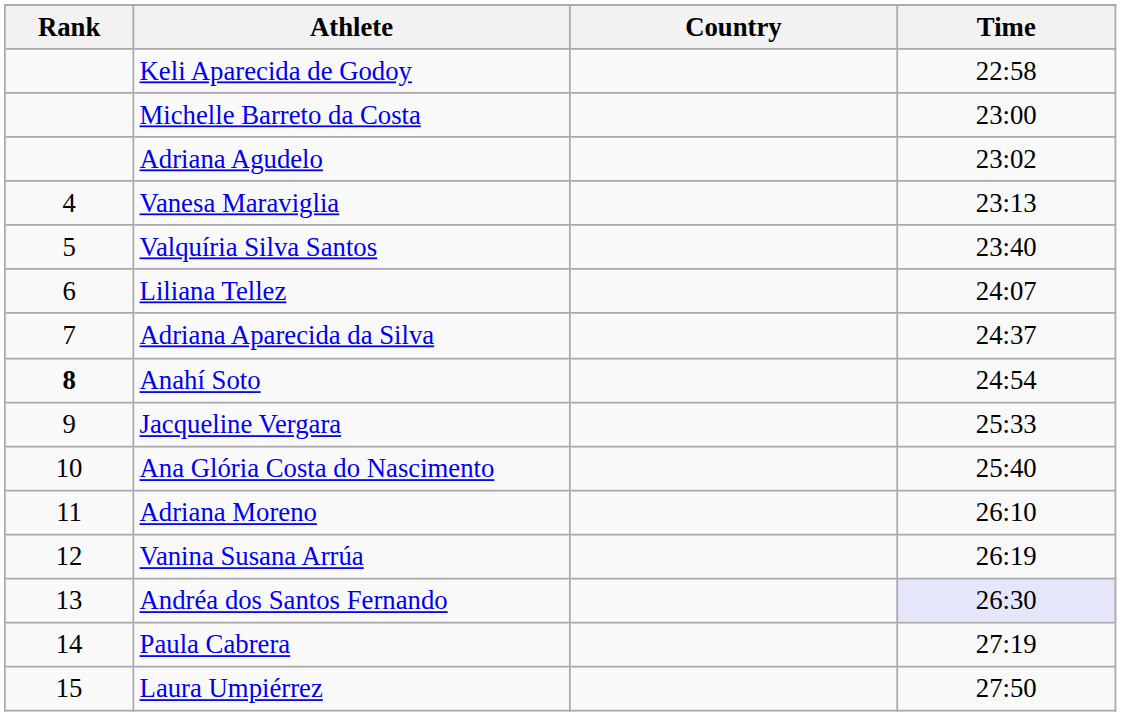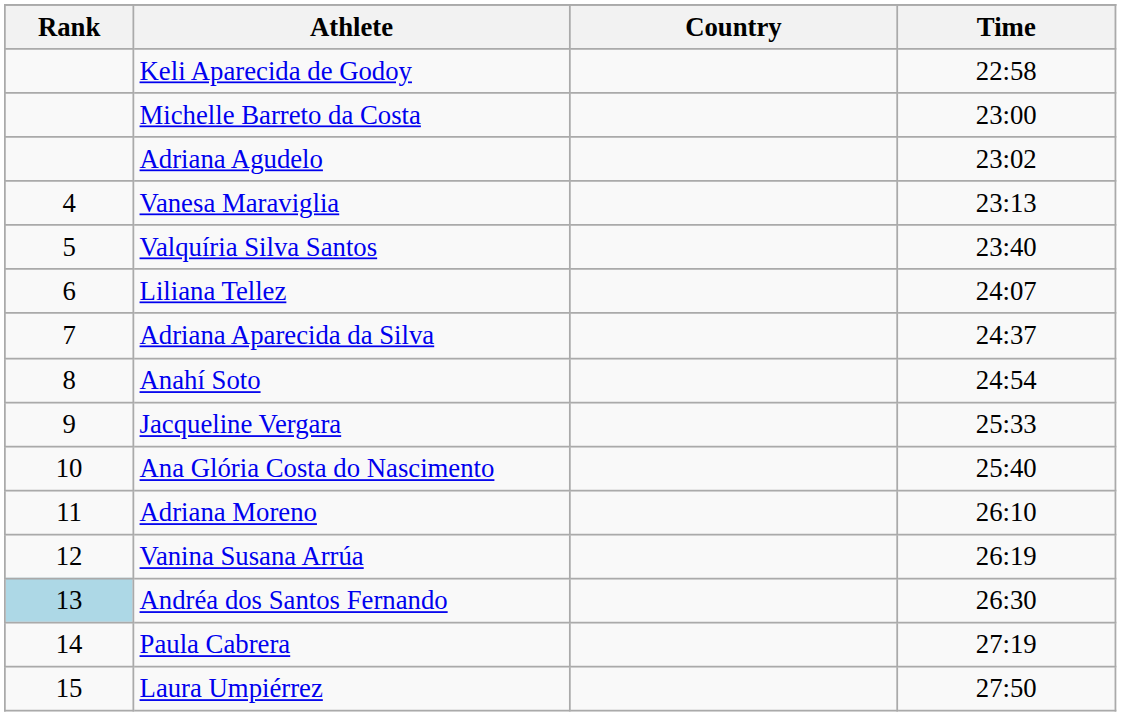(69, 379) bold -> (69, 379) normal
(69, 600) no background -> (69, 600) lightblue background
(1006, 600) lavender background -> (1006, 600) no background
